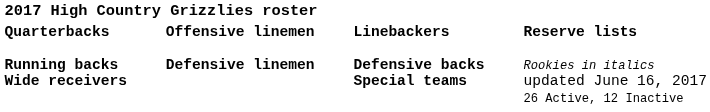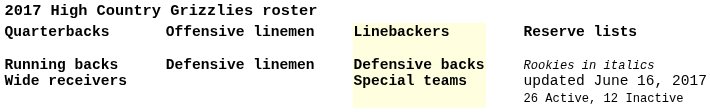(419, 57) no background -> (419, 57) lightyellow background
